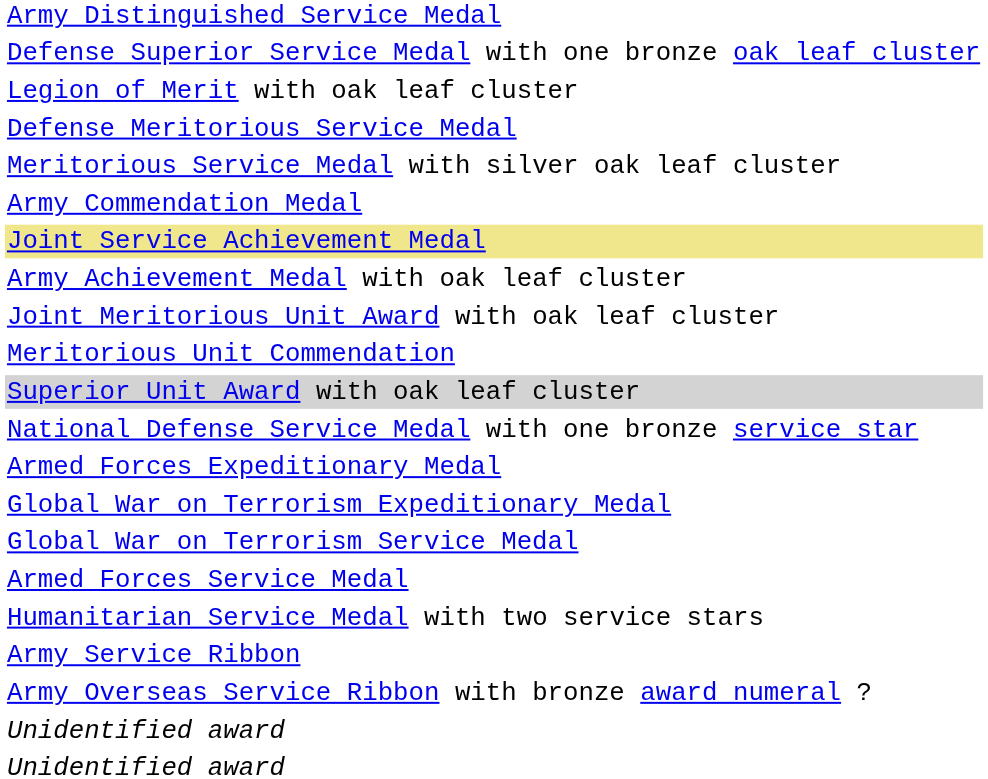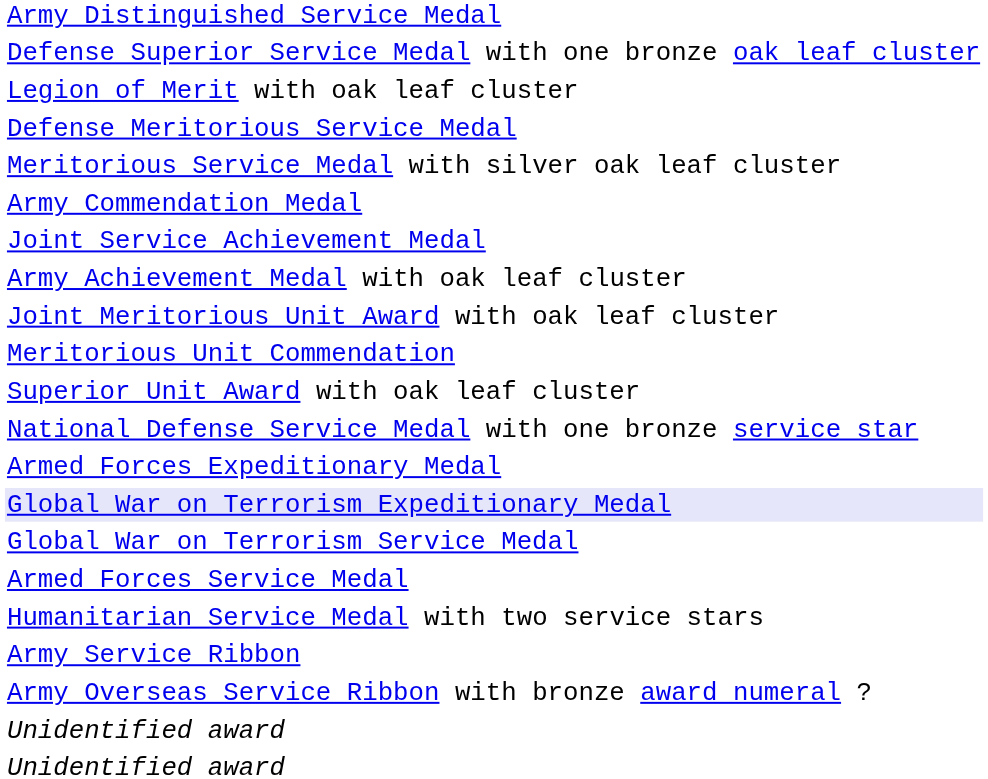(246, 242) khaki background -> (246, 242) no background
(324, 392) lightgrey background -> (324, 392) no background
(339, 505) no background -> (339, 505) lavender background
